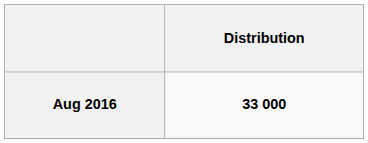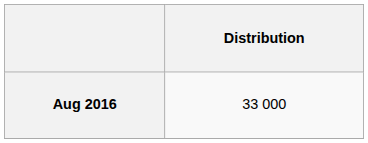(264, 105) bold -> (264, 105) normal
